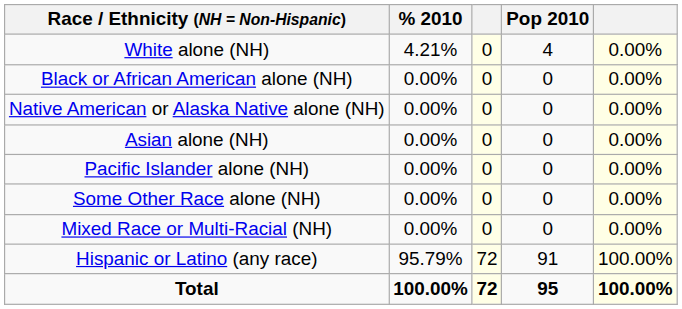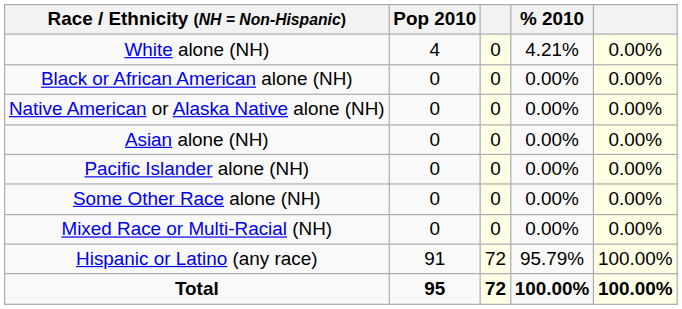columns swapped: (548, 19) <-> (431, 19)
